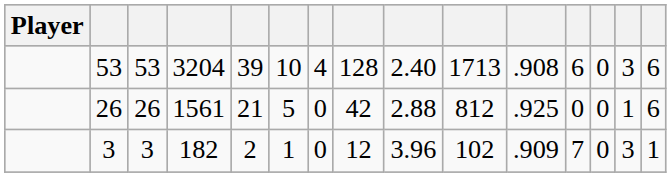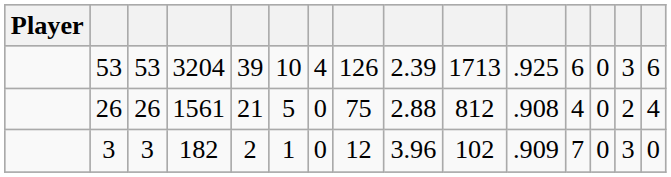(359, 66) 128 -> (359, 66) 126
(413, 66) 2.40 -> (413, 66) 2.39
(536, 66) .908 -> (536, 66) .925
(359, 108) 42 -> (359, 108) 75
(536, 108) .925 -> (536, 108) .908
(578, 108) 0 -> (578, 108) 4
(628, 108) 1 -> (628, 108) 2
(653, 108) 6 -> (653, 108) 4
(653, 150) 1 -> (653, 150) 0
